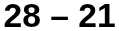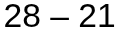(60, 16) bold -> (60, 16) normal
